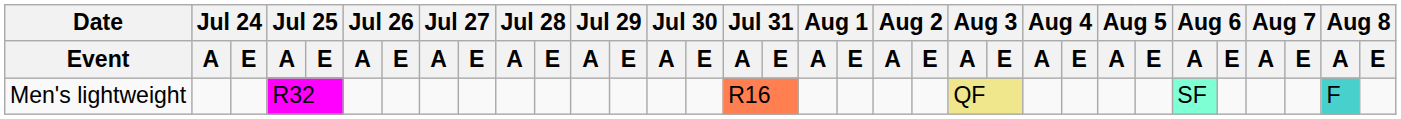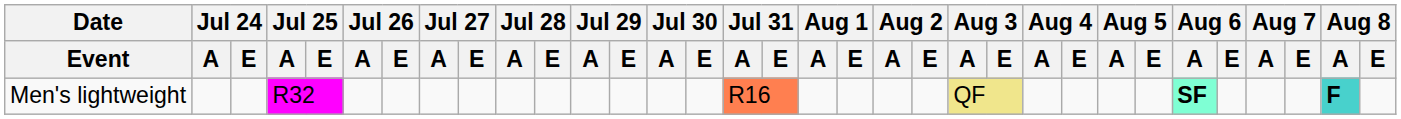(1192, 95) normal -> (1192, 95) bold
(1334, 95) normal -> (1334, 95) bold
